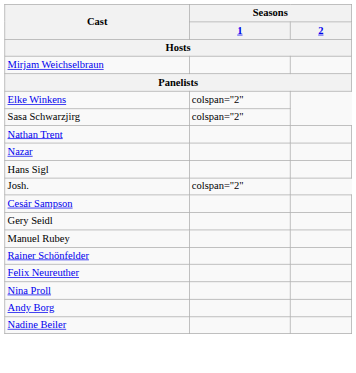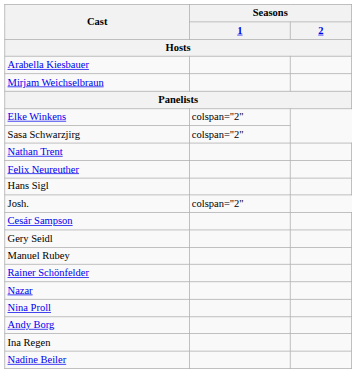+ row: (48, 65)
rows swapped: (20, 152) <-> (43, 273)
+ row: (29, 342)
